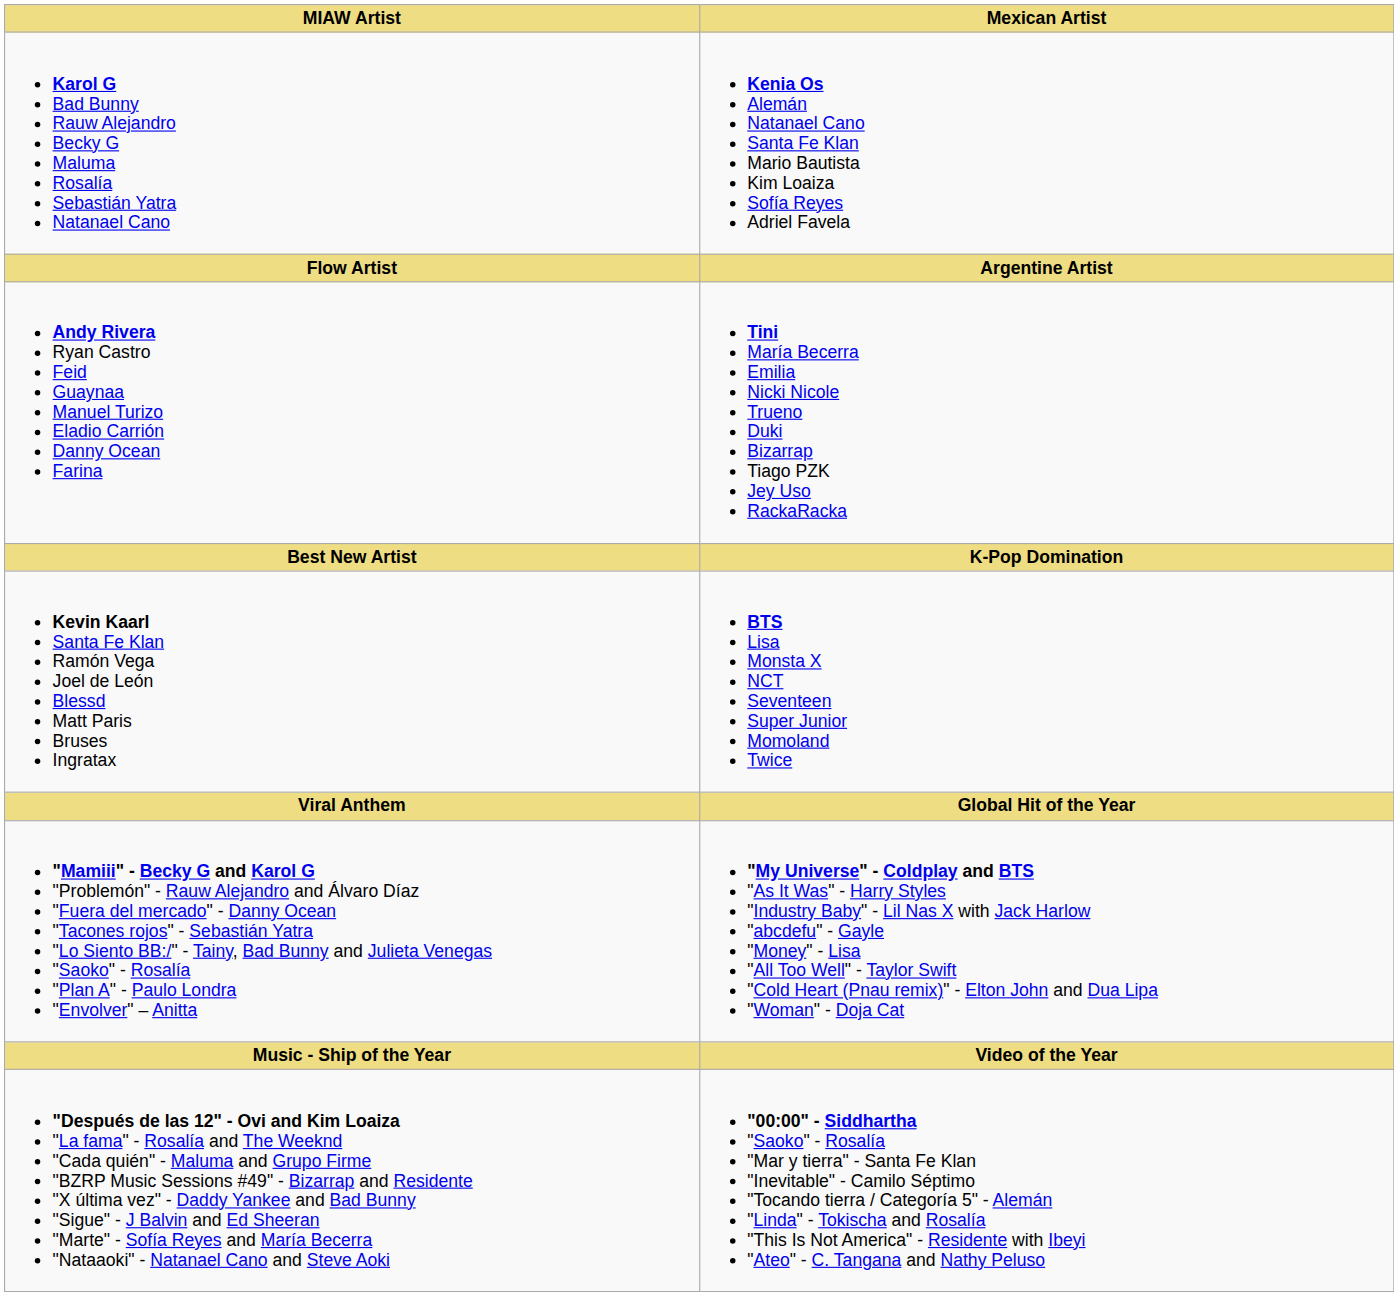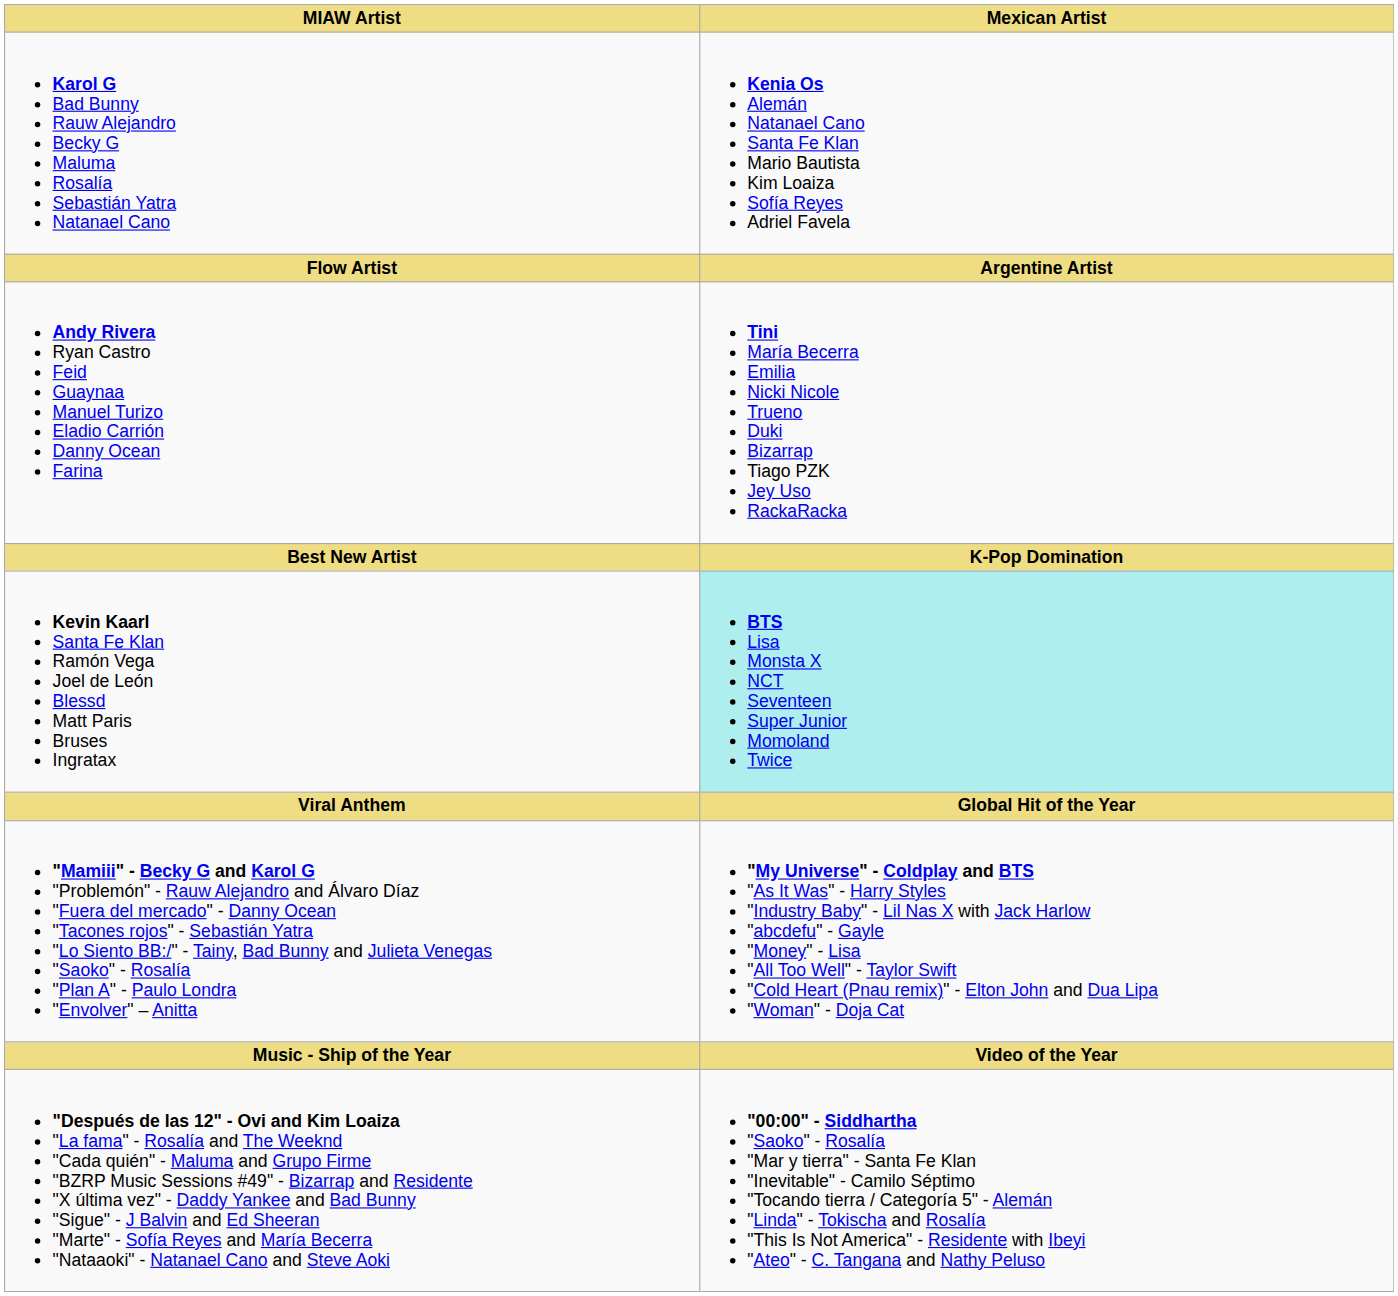(1047, 692) no background -> (1047, 692) paleturquoise background
